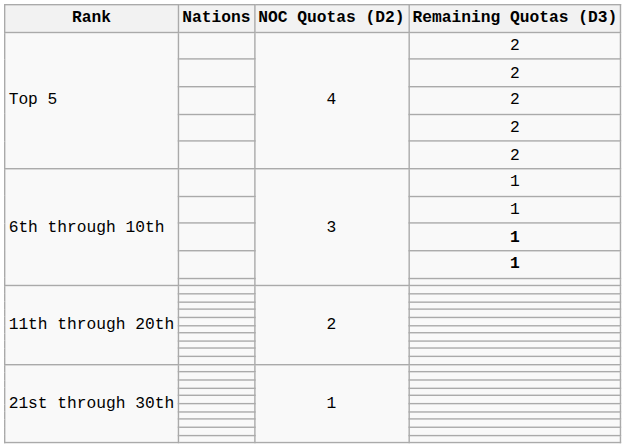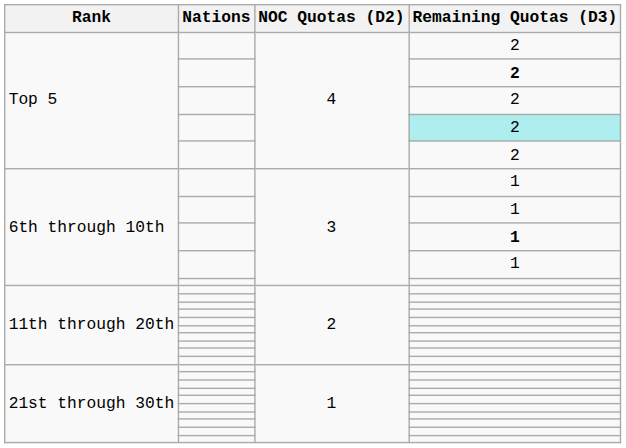(515, 73) normal -> (515, 73) bold
(515, 127) no background -> (515, 127) paleturquoise background
(515, 264) bold -> (515, 264) normal
